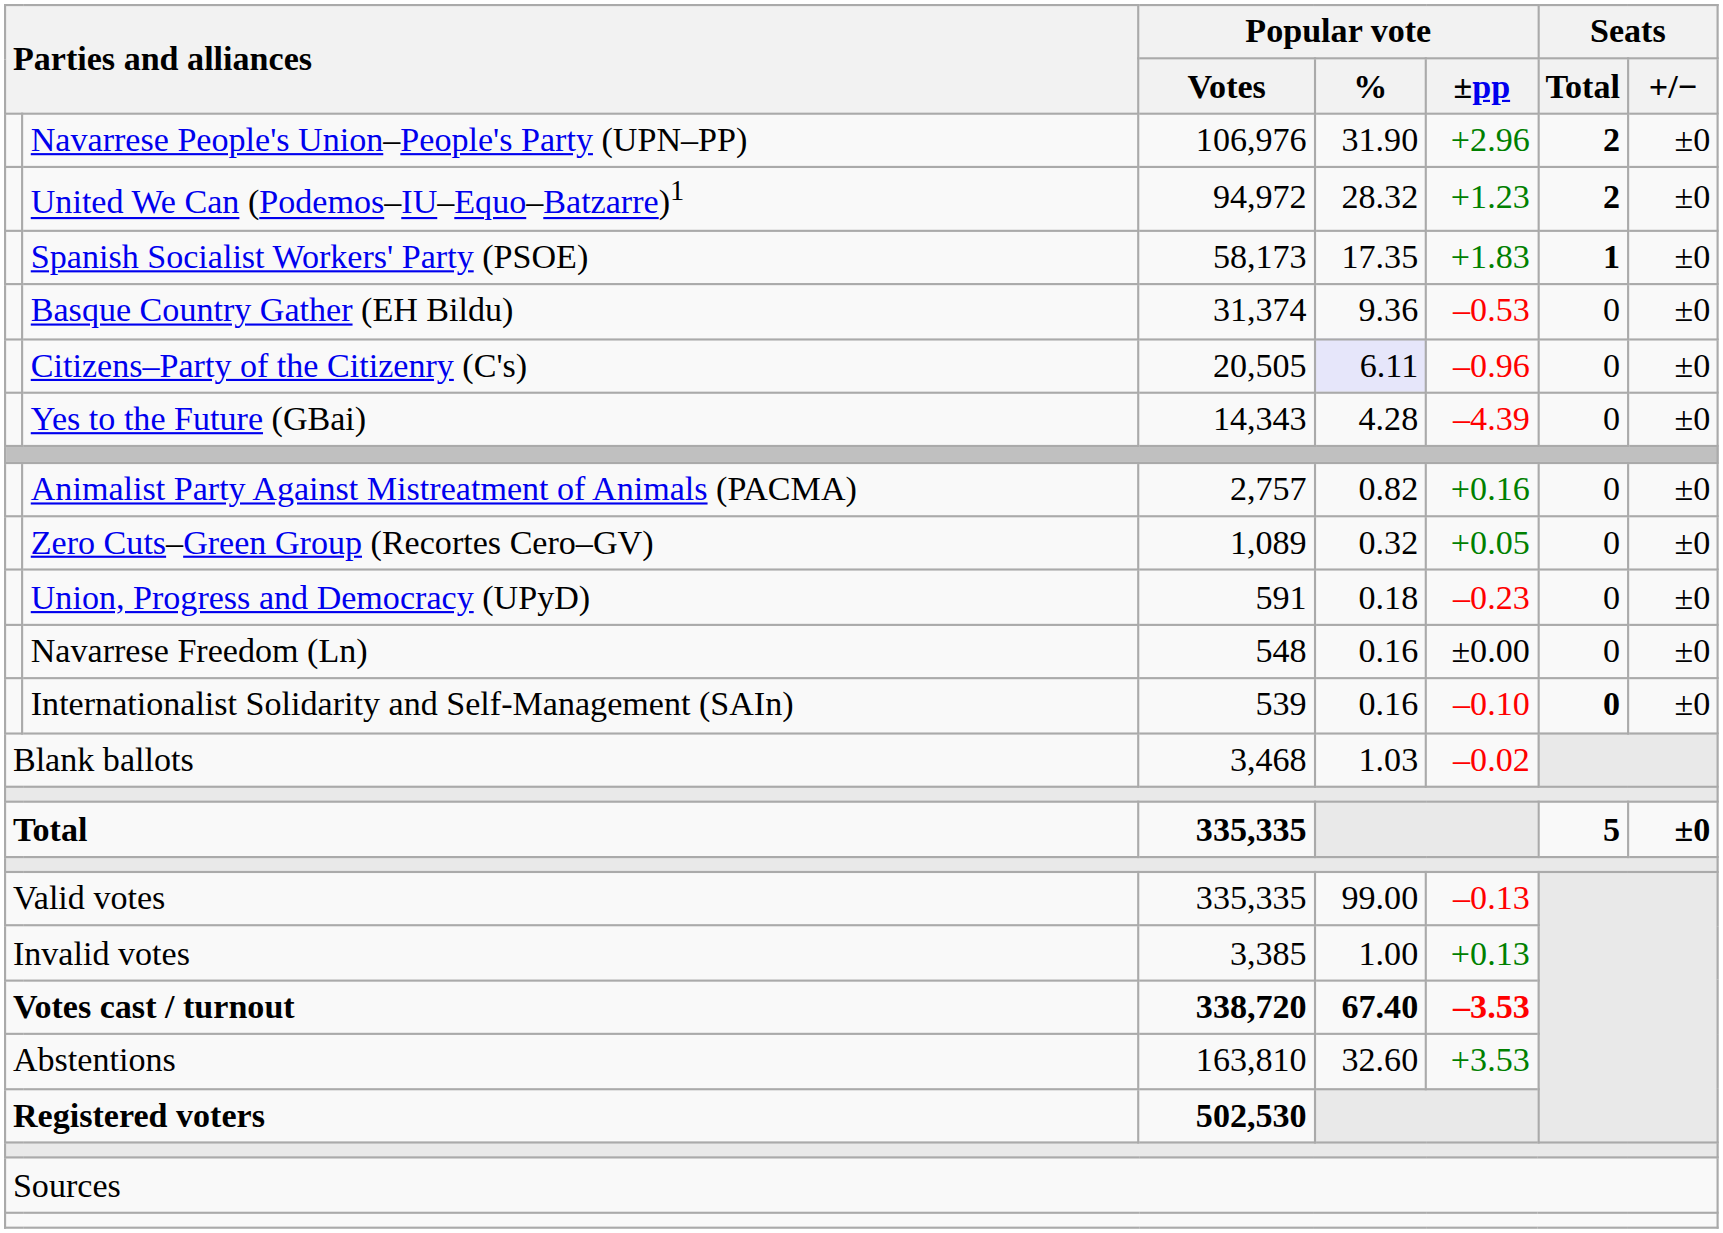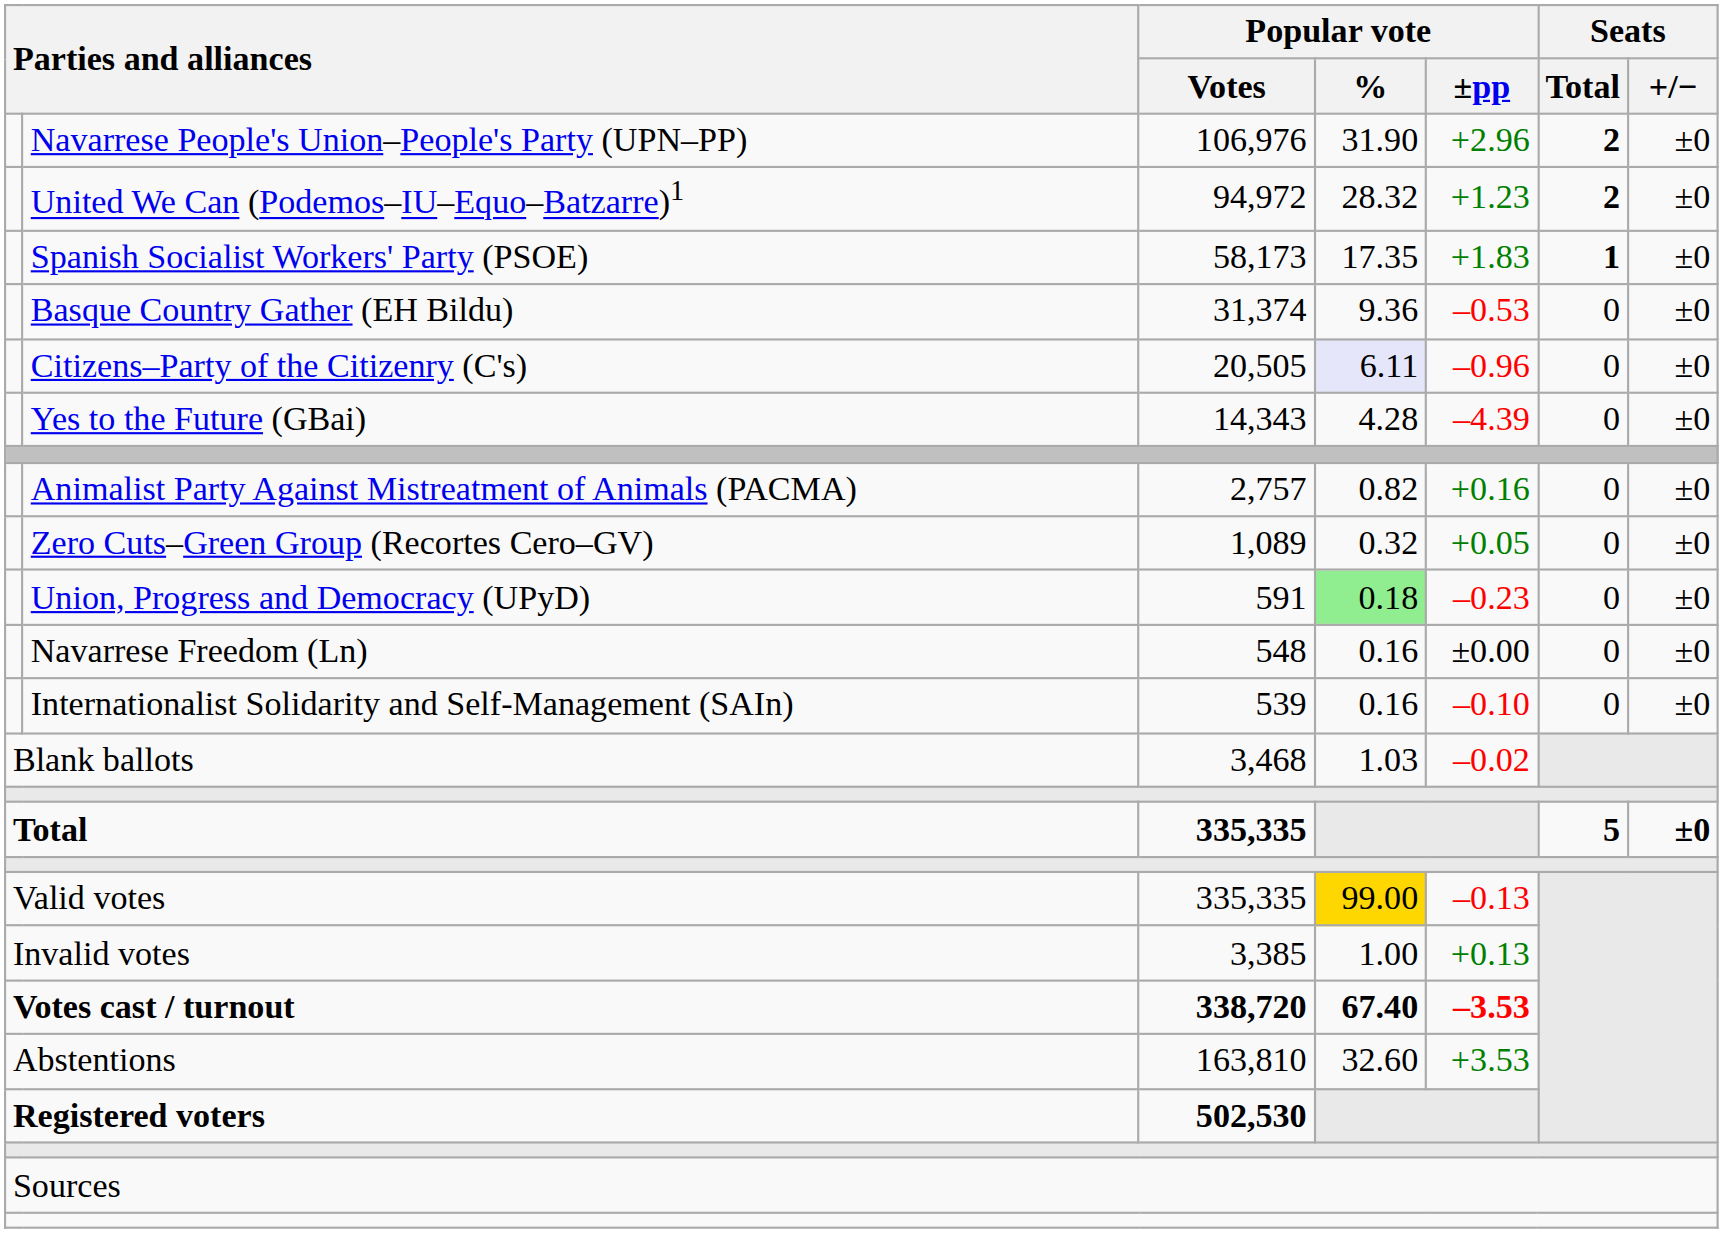(1388, 596) no background -> (1388, 596) lightgreen background
(1611, 705) bold -> (1611, 705) normal
(1380, 898) no background -> (1380, 898) gold background
